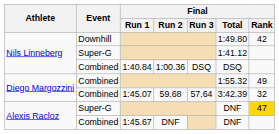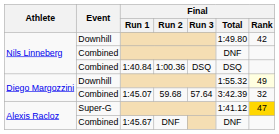(95, 53) Super-G -> (98, 53) Combined
(232, 53) 1:41.12 -> (232, 53) DNF
(98, 81) Combined -> (95, 81) Downhill
(262, 81) no background -> (262, 81) lightyellow background
(232, 109) DNF -> (232, 109) 1:41.12
